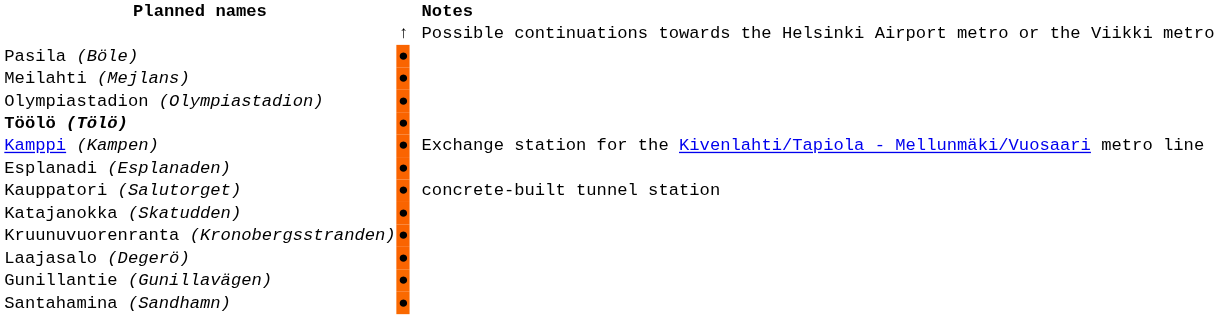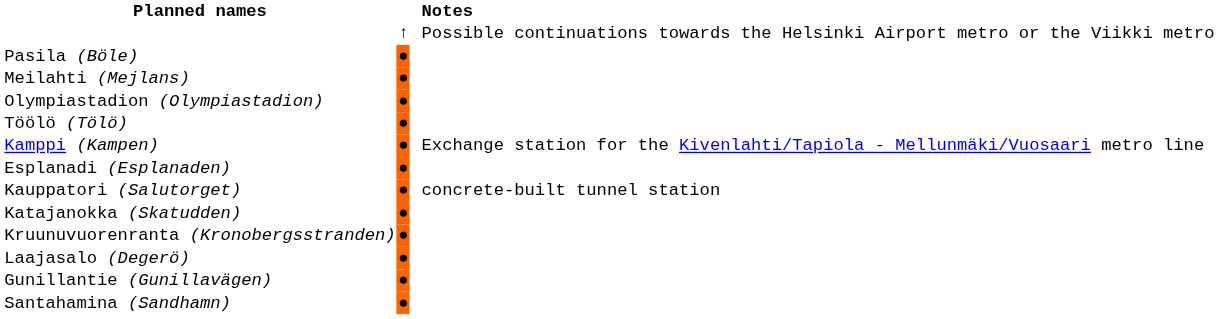(66, 123) bold -> (66, 123) normal
